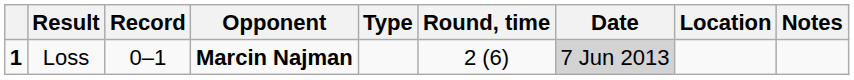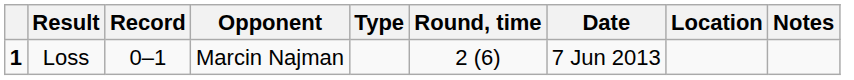(274, 57) bold -> (270, 57) normal
(615, 57) lightgrey background -> (606, 57) no background
